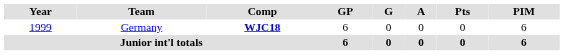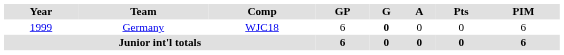(262, 27) bold -> (262, 27) normal
(389, 27) normal -> (386, 27) bold
